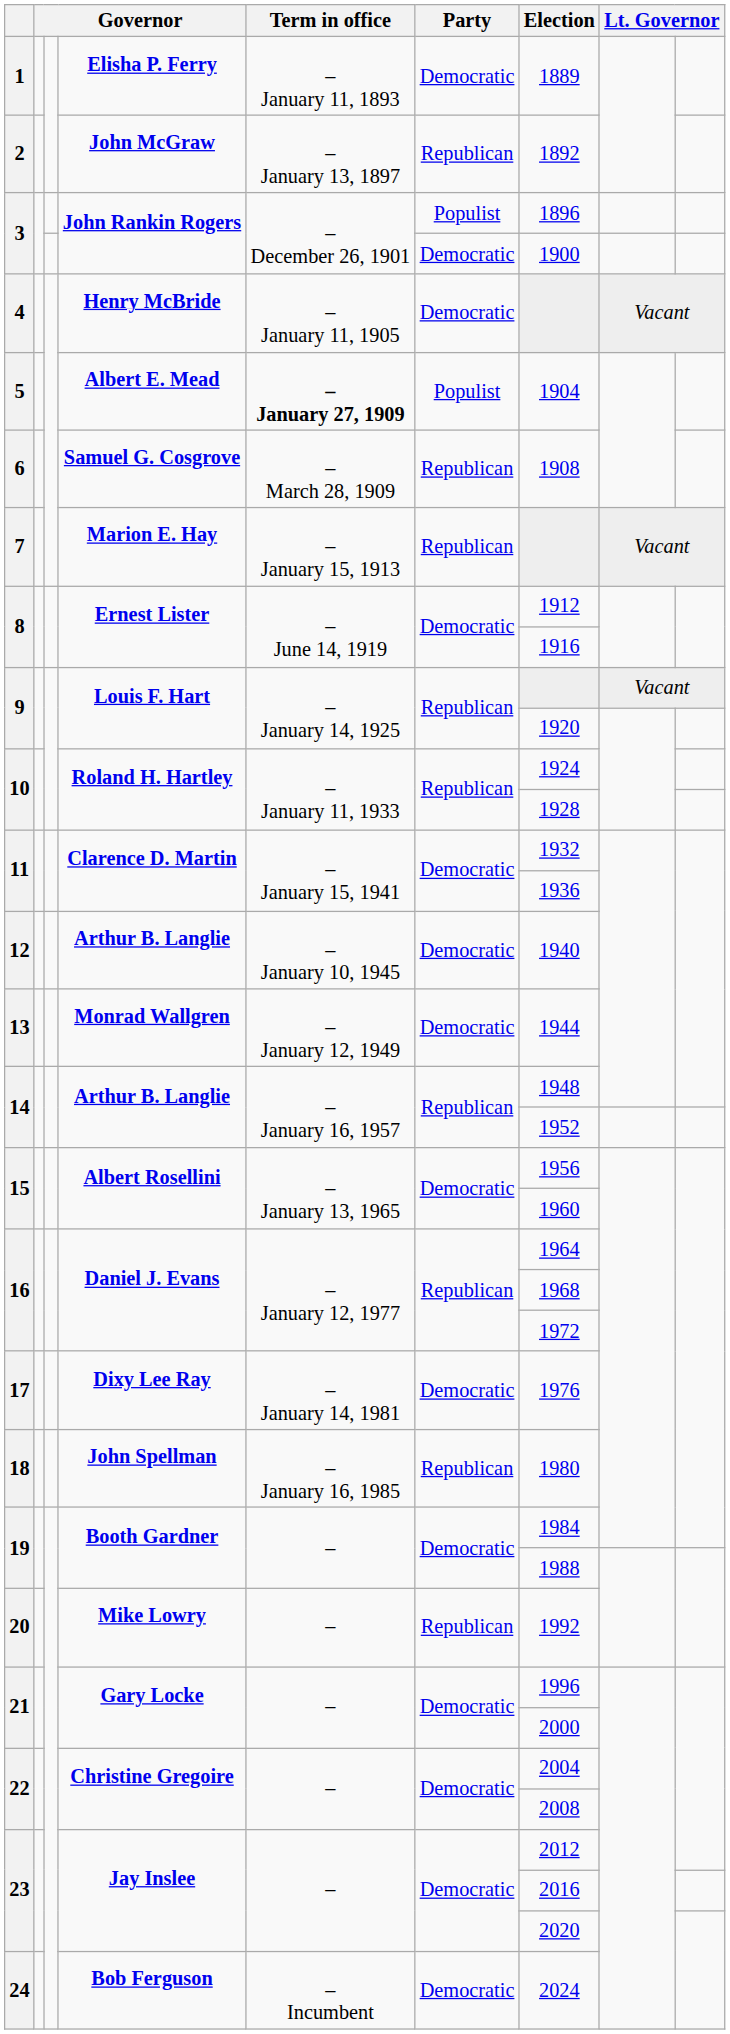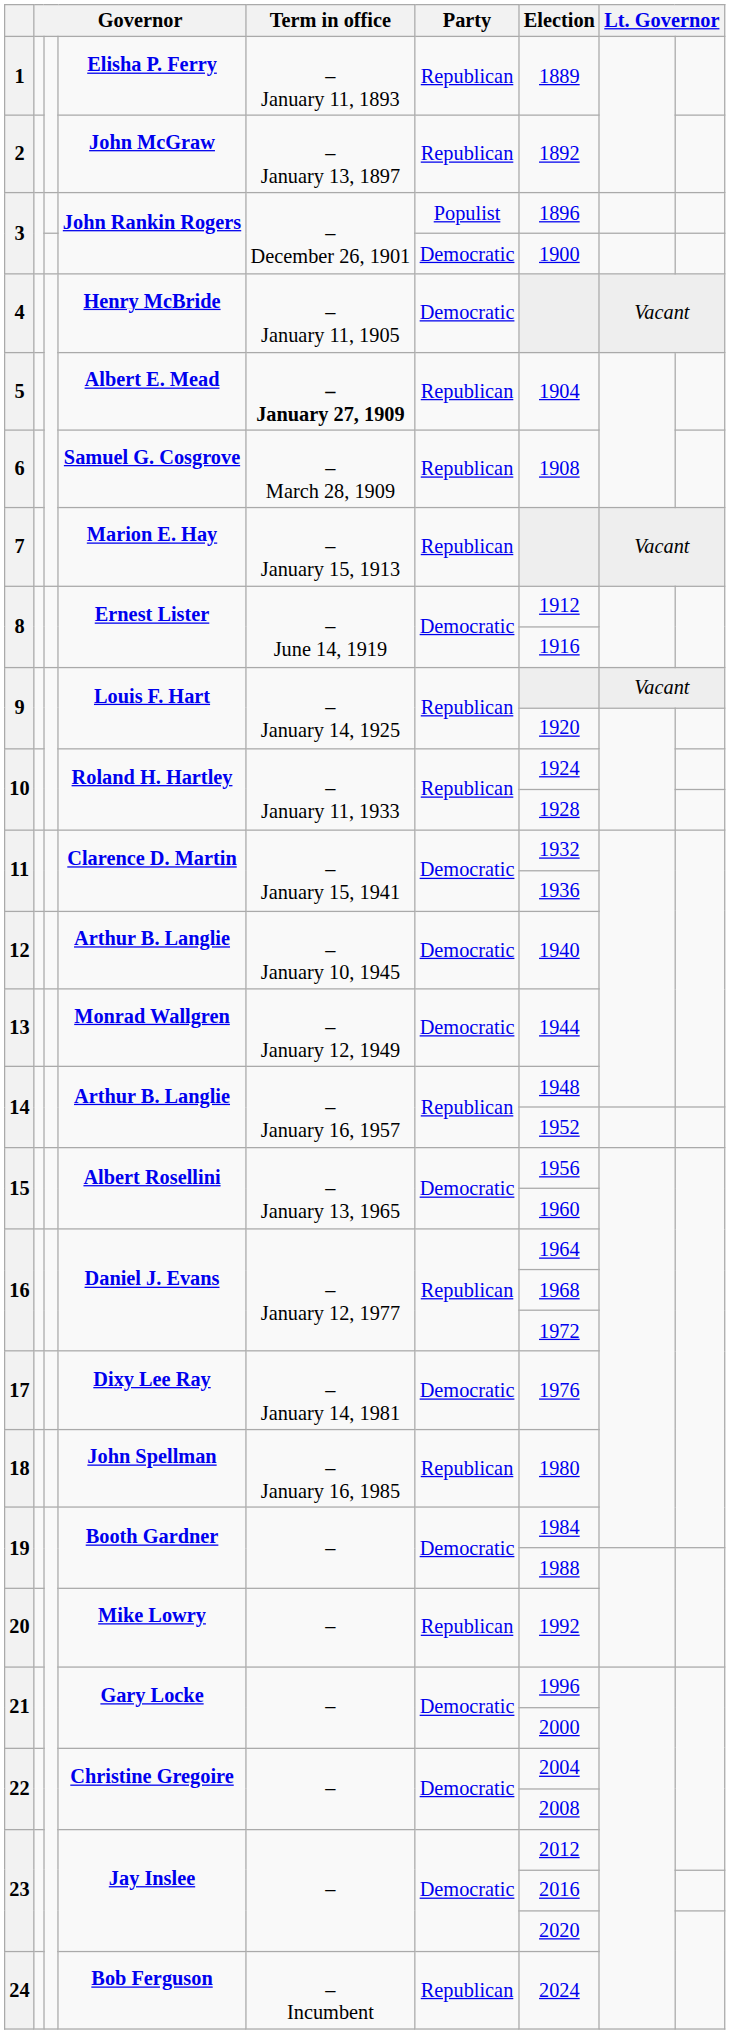(467, 75) Democratic -> (467, 75) Republican
(467, 390) Populist -> (467, 390) Republican
(467, 1989) Democratic -> (467, 1989) Republican
